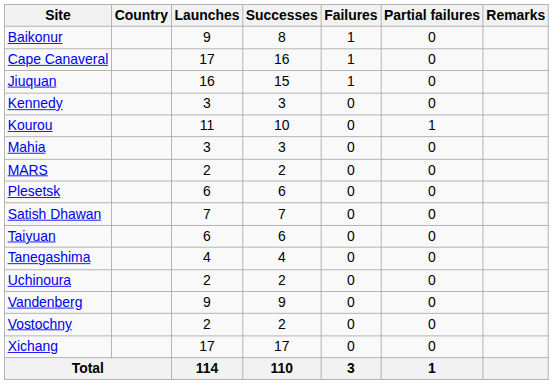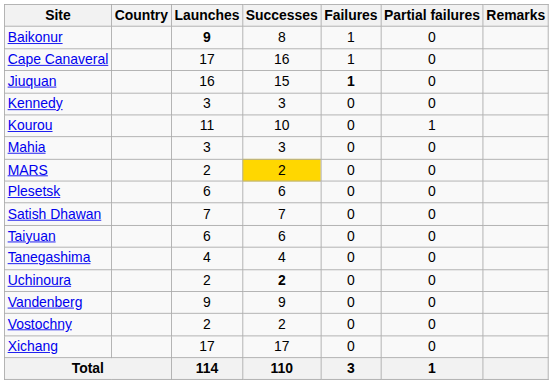(207, 37) normal -> (207, 37) bold
(351, 81) normal -> (351, 81) bold
(282, 170) no background -> (282, 170) gold background
(282, 280) normal -> (282, 280) bold
